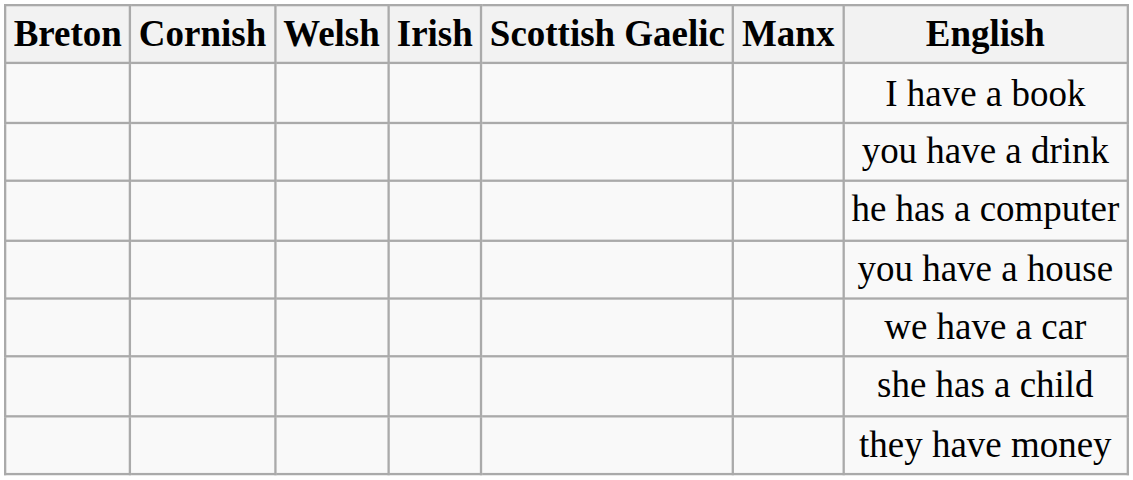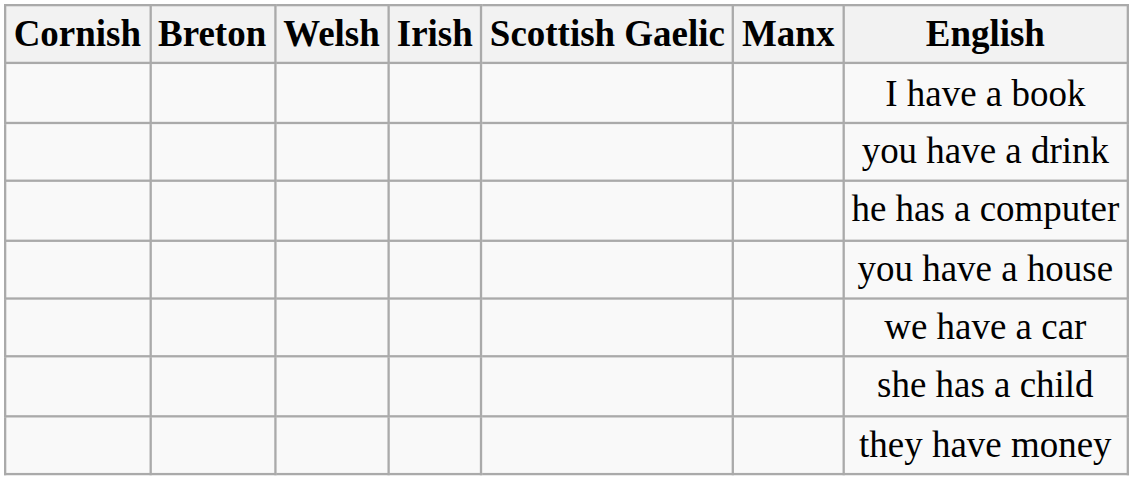columns swapped: (68, 33) <-> (203, 33)
